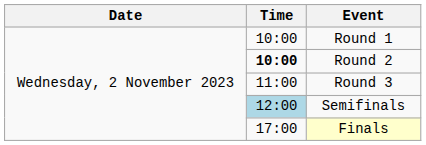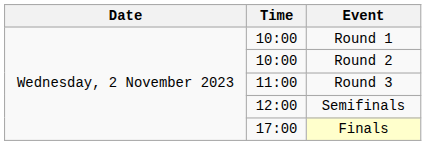(277, 61) bold -> (277, 61) normal
(277, 107) lightblue background -> (277, 107) no background
